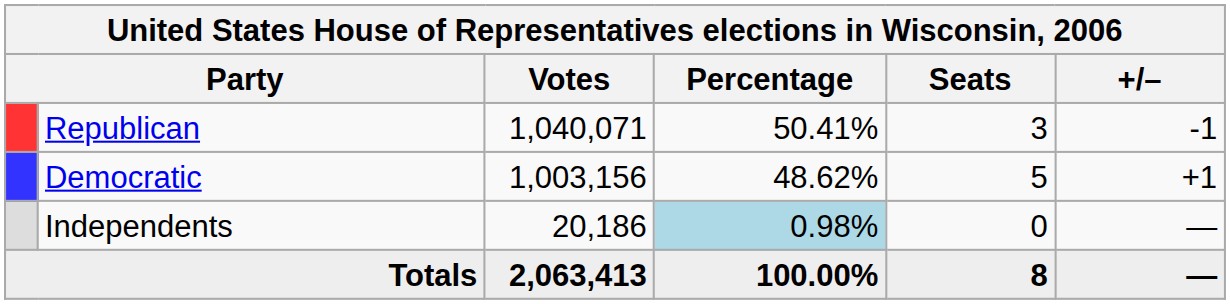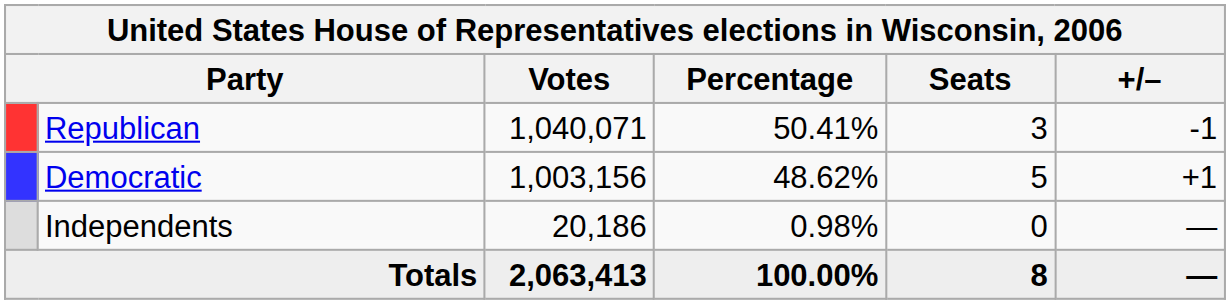(834, 226) lightblue background -> (834, 226) no background
